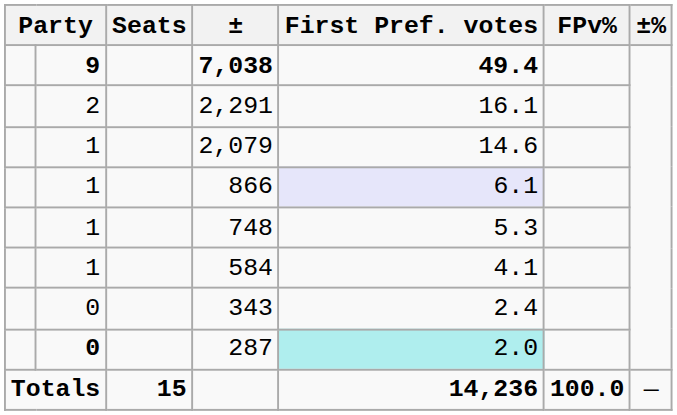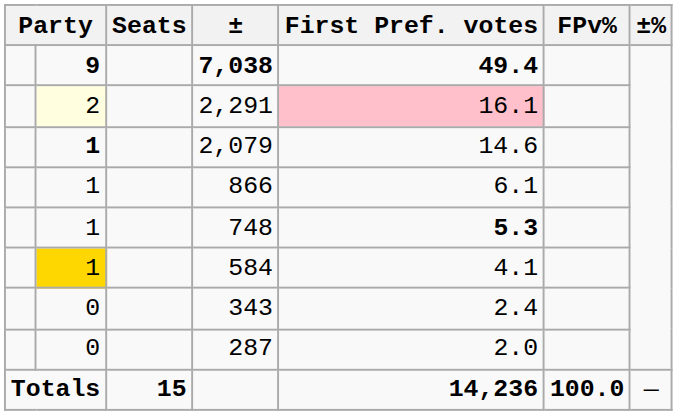(93, 106) no background -> (93, 106) lightyellow background
(508, 106) no background -> (508, 106) pink background
(93, 147) normal -> (93, 147) bold
(516, 187) lavender background -> (516, 187) no background
(516, 228) normal -> (516, 228) bold
(93, 268) no background -> (93, 268) gold background
(93, 349) bold -> (93, 349) normal
(516, 349) paleturquoise background -> (516, 349) no background
